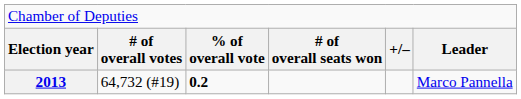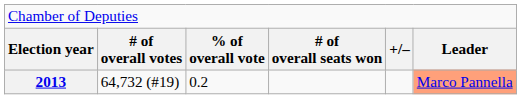(199, 81) bold -> (199, 81) normal
(465, 81) no background -> (465, 81) lightsalmon background
